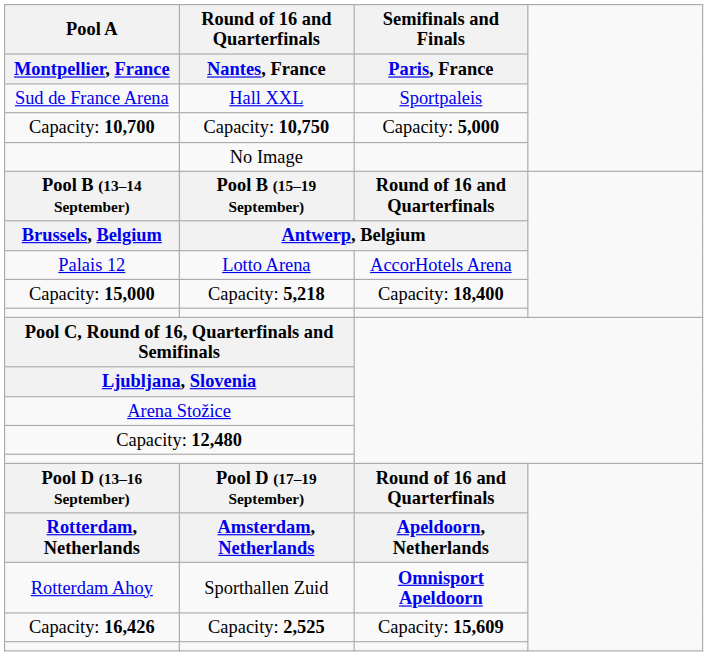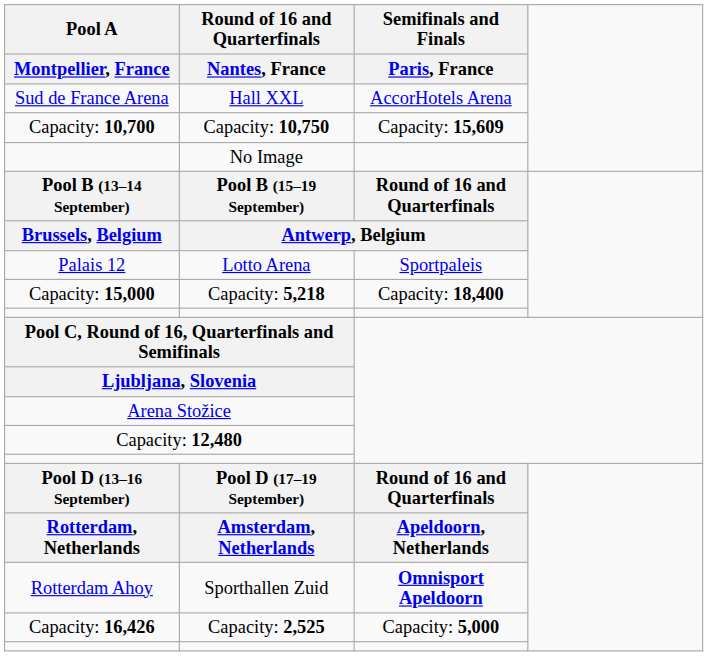(441, 98) Sportpaleis -> (441, 98) AccorHotels Arena
(441, 127) Capacity: 5,000 -> (441, 127) Capacity: 15,609
(441, 264) AccorHotels Arena -> (441, 264) Sportpaleis
(441, 627) Capacity: 15,609 -> (441, 627) Capacity: 5,000
